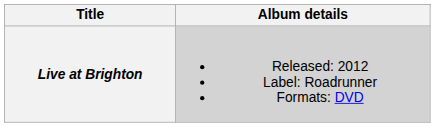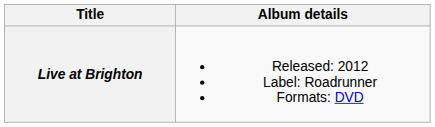(303, 82) lightgrey background -> (303, 82) no background
